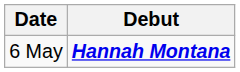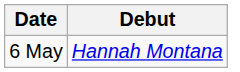(151, 51) bold -> (147, 51) normal
